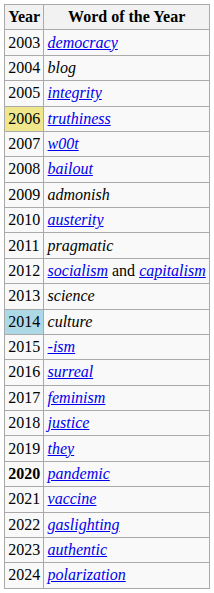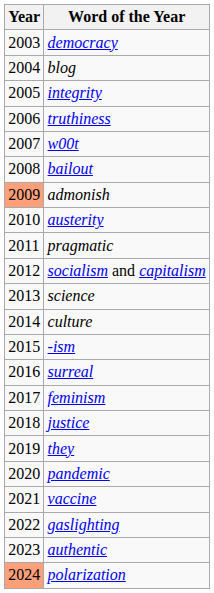(24, 118) khaki background -> (24, 118) no background
(24, 194) no background -> (24, 194) lightsalmon background
(24, 321) lightblue background -> (24, 321) no background
(24, 473) bold -> (24, 473) normal
(24, 575) no background -> (24, 575) lightsalmon background
